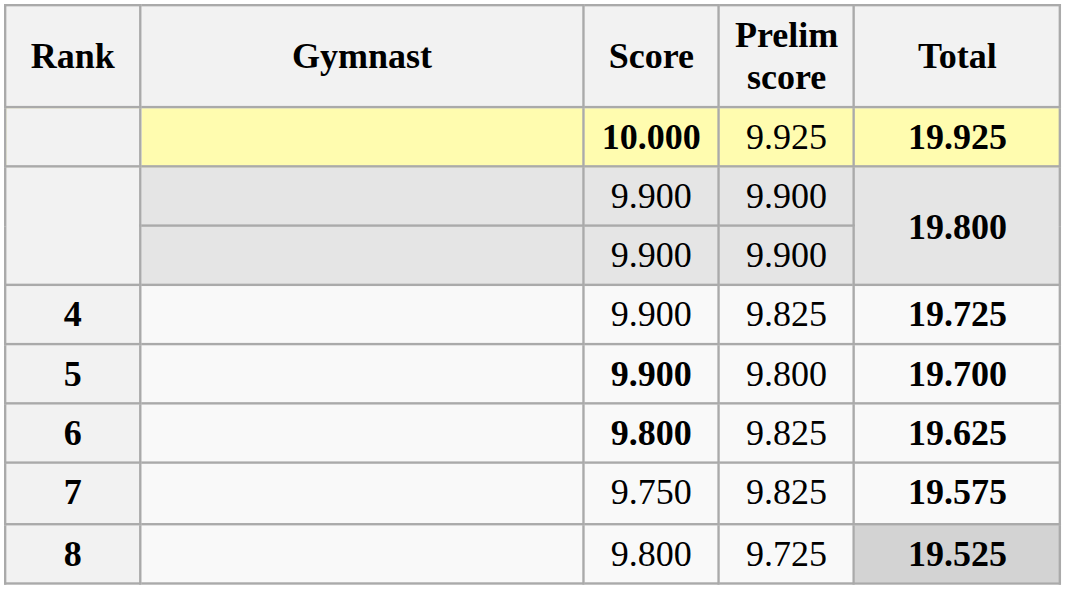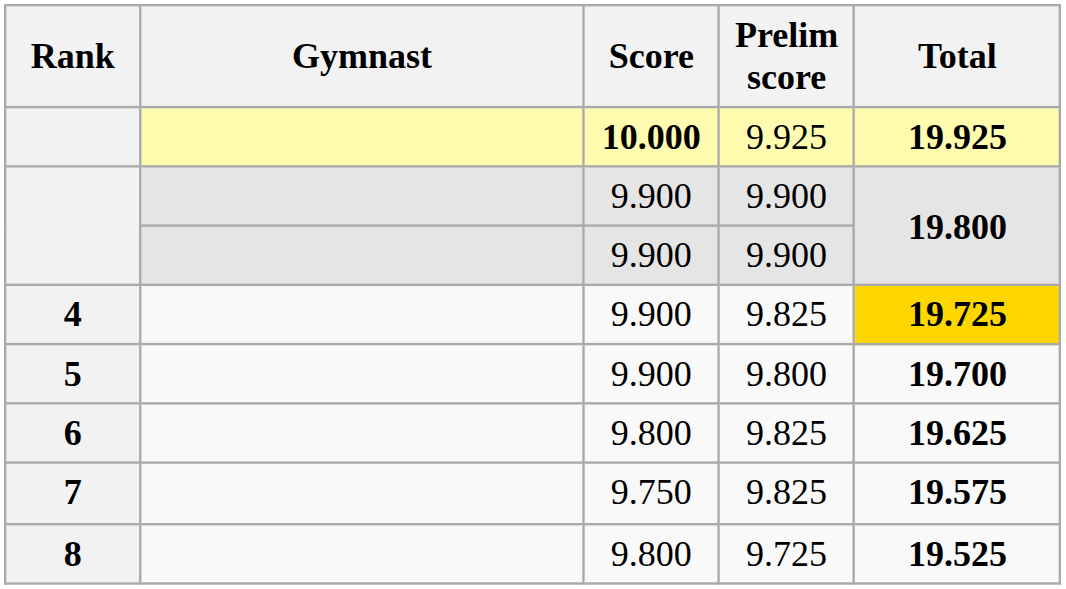(957, 314) no background -> (957, 314) gold background
(651, 374) bold -> (651, 374) normal
(651, 433) bold -> (651, 433) normal
(957, 552) lightgrey background -> (957, 552) no background
